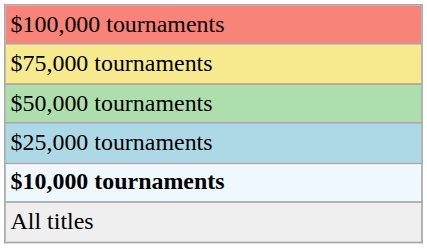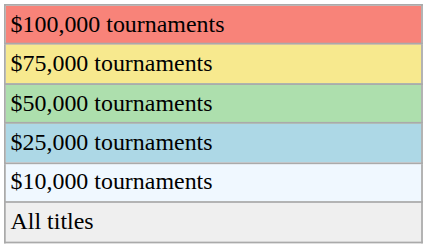(118, 181) bold -> (112, 181) normal
